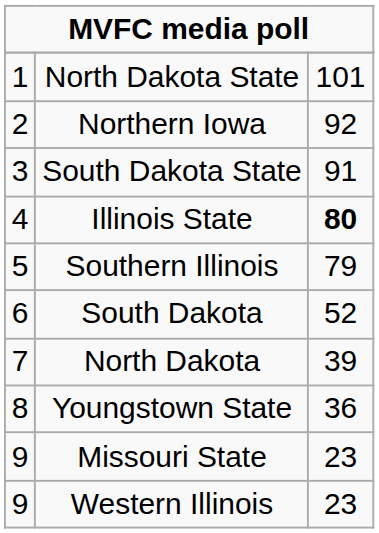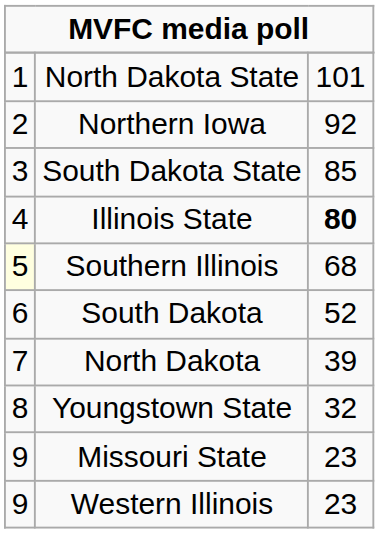(341, 171) 91 -> (341, 171) 85
(20, 266) no background -> (20, 266) lightyellow background
(341, 266) 79 -> (341, 266) 68
(341, 408) 36 -> (341, 408) 32
